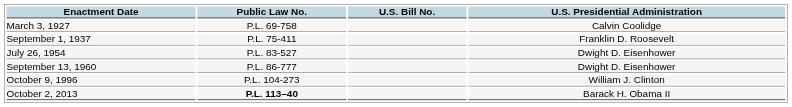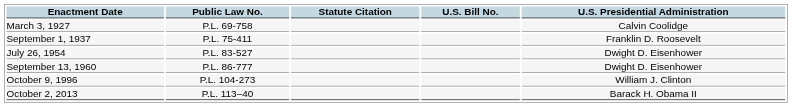+ column: (355, 12)
(272, 94) bold -> (227, 94) normal
